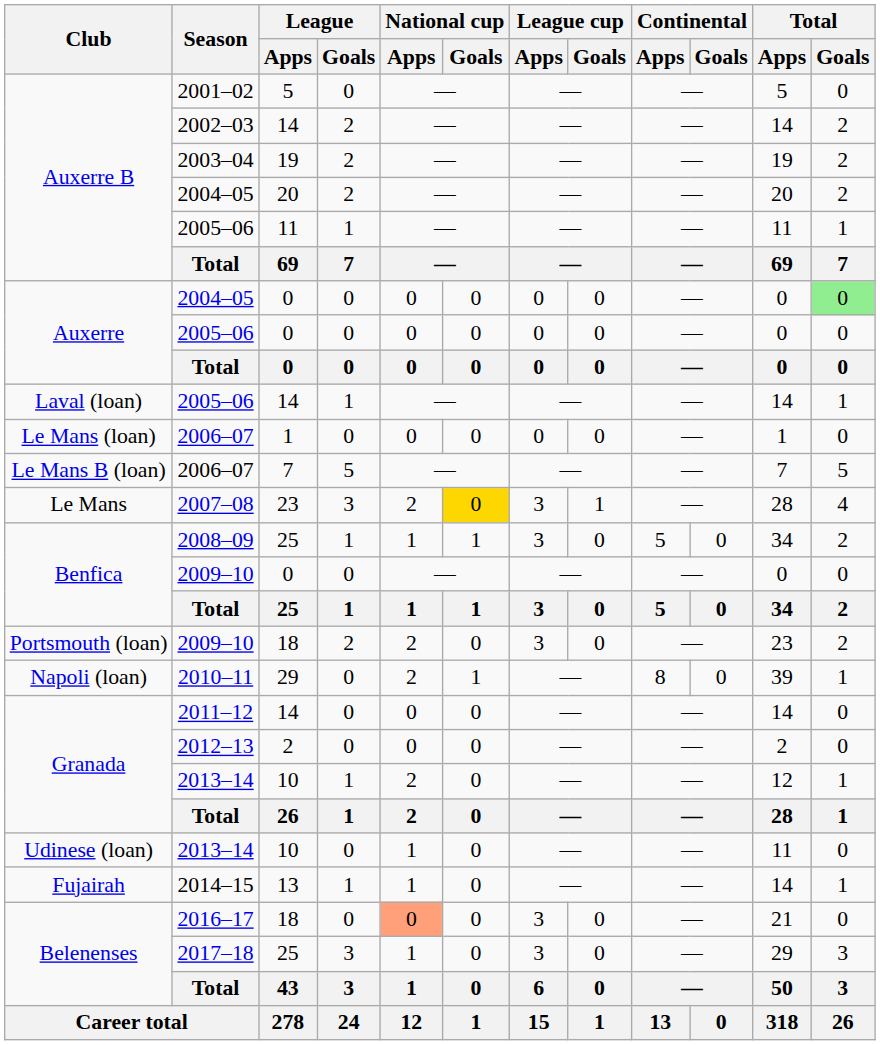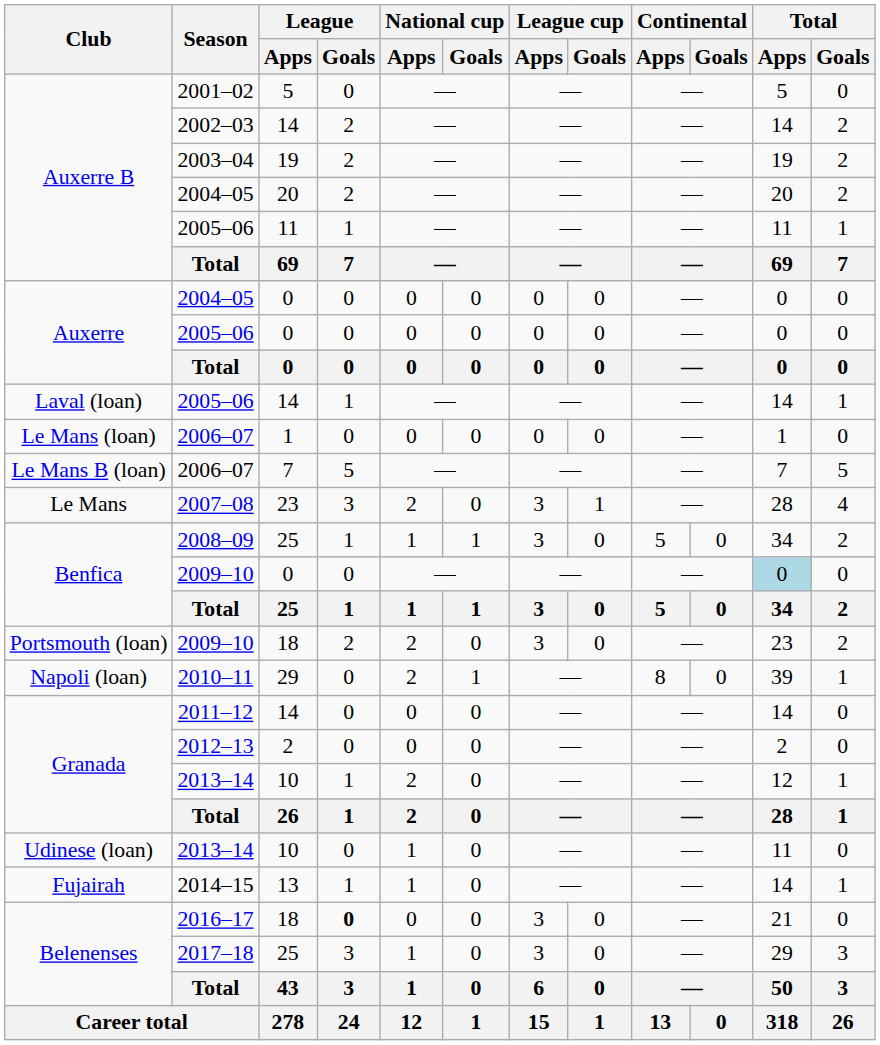(843, 297) lightgreen background -> (843, 297) no background
(476, 504) gold background -> (476, 504) no background
(782, 573) no background -> (782, 573) lightblue background
(349, 919) normal -> (349, 919) bold
(411, 919) lightsalmon background -> (411, 919) no background
